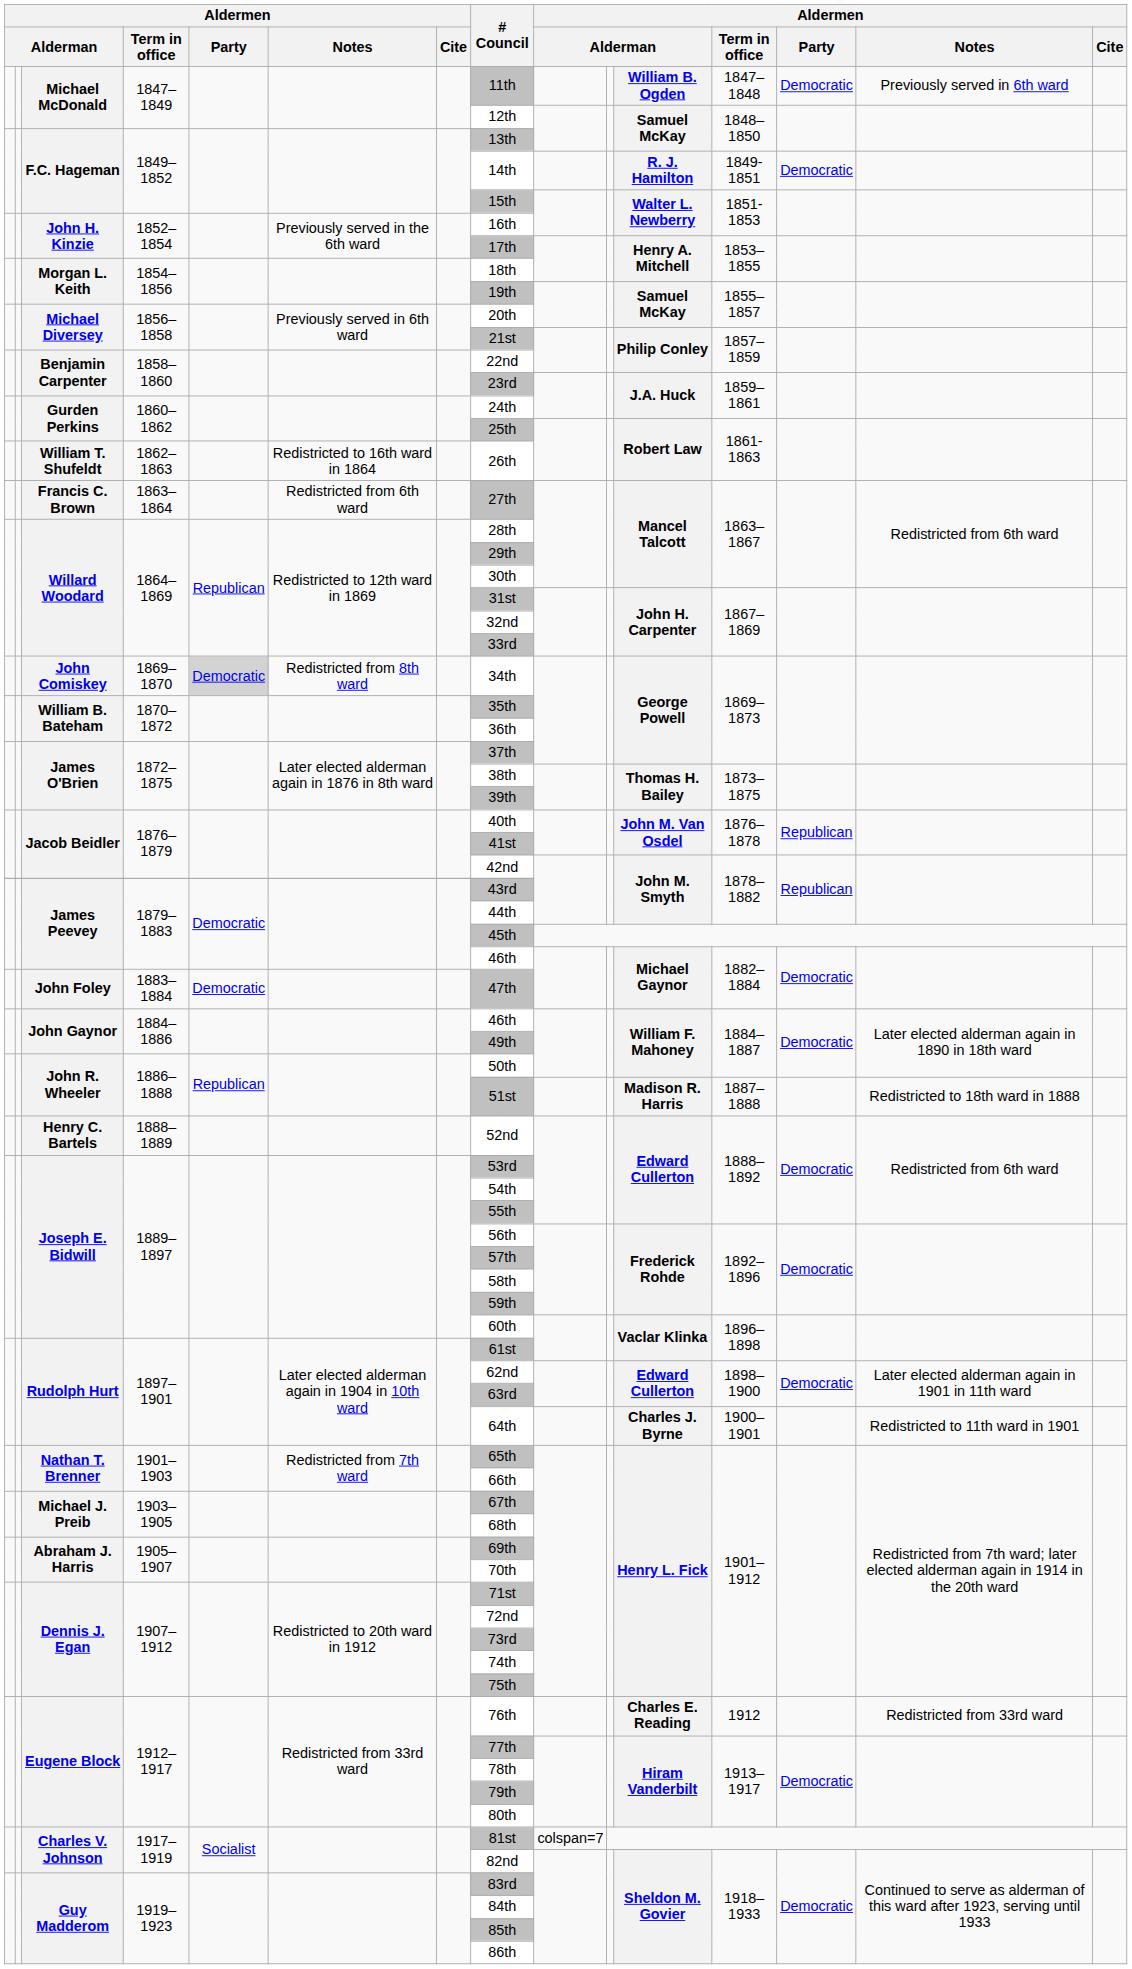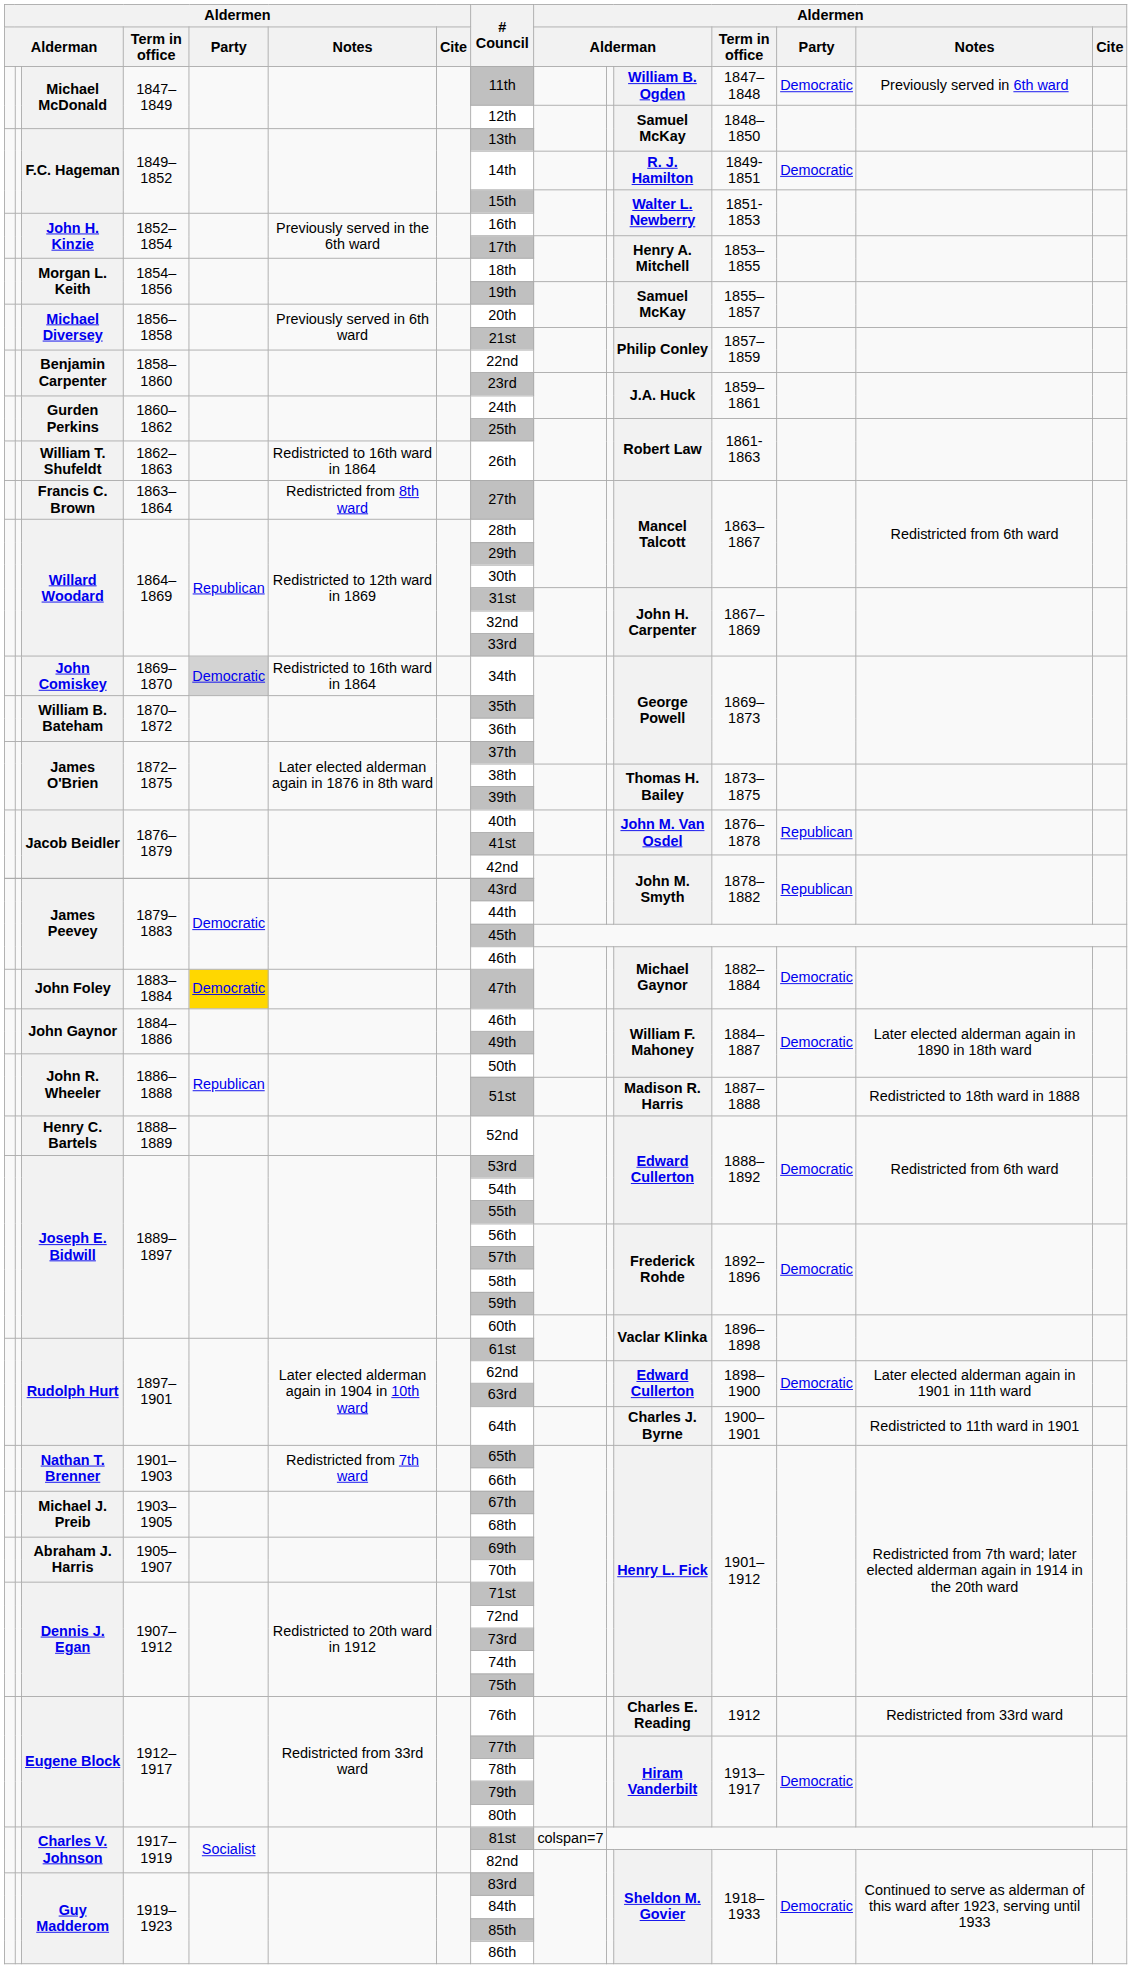(352, 499) Redistricted from 6th ward -> (352, 499) Redistricted from 8th ward
(352, 675) Redistricted from 8th ward -> (352, 675) Redistricted to 16th ward in 1864
(229, 989) no background -> (229, 989) gold background
